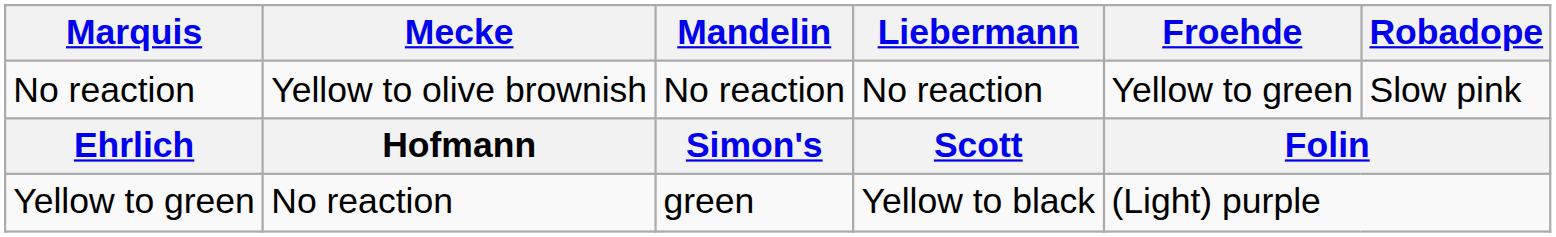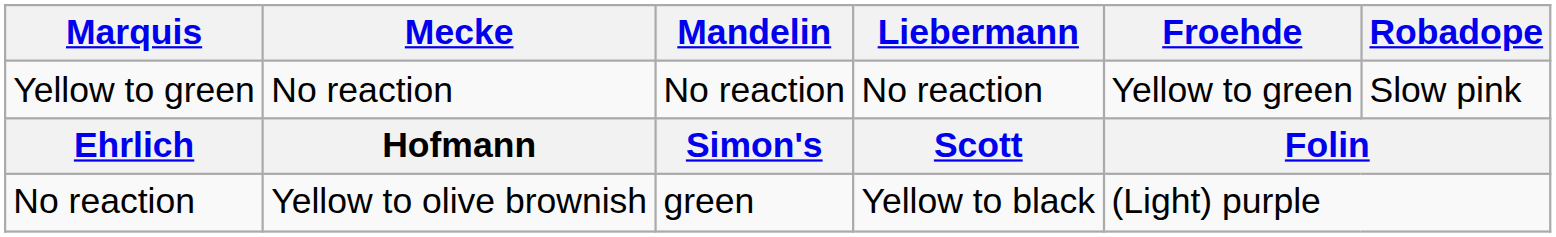(104, 88) No reaction -> (134, 88) Yellow to green
(459, 88) Yellow to olive brownish -> (362, 88) No reaction
(134, 201) Yellow to green -> (104, 201) No reaction
(362, 201) No reaction -> (459, 201) Yellow to olive brownish
